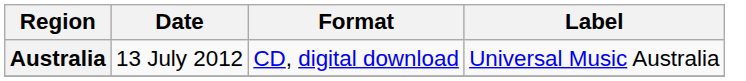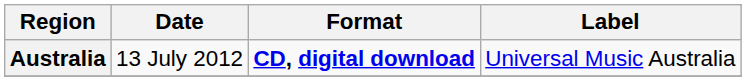(356, 57) normal -> (364, 57) bold
